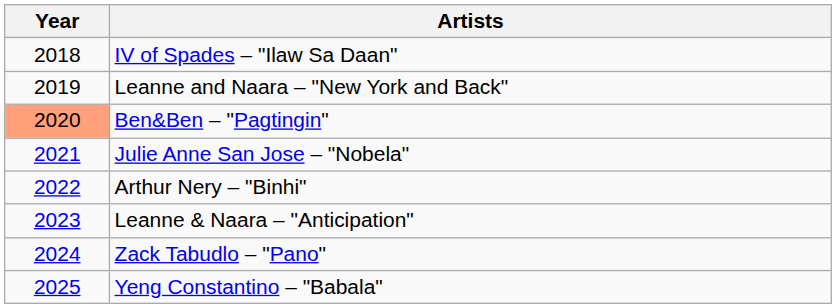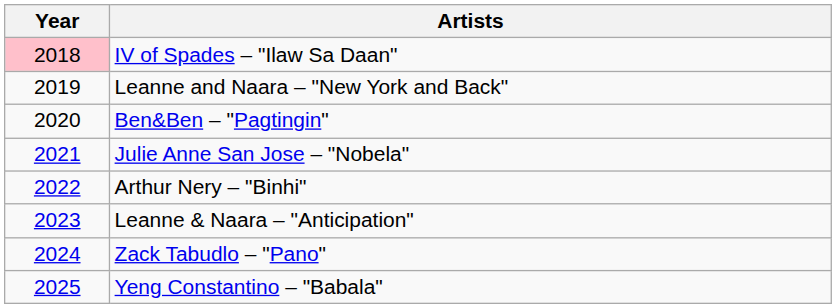(57, 54) no background -> (57, 54) pink background
(57, 120) lightsalmon background -> (57, 120) no background
